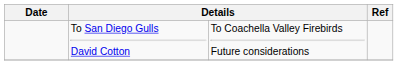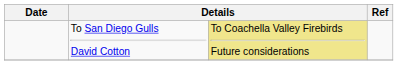(288, 40) no background -> (288, 40) khaki background
